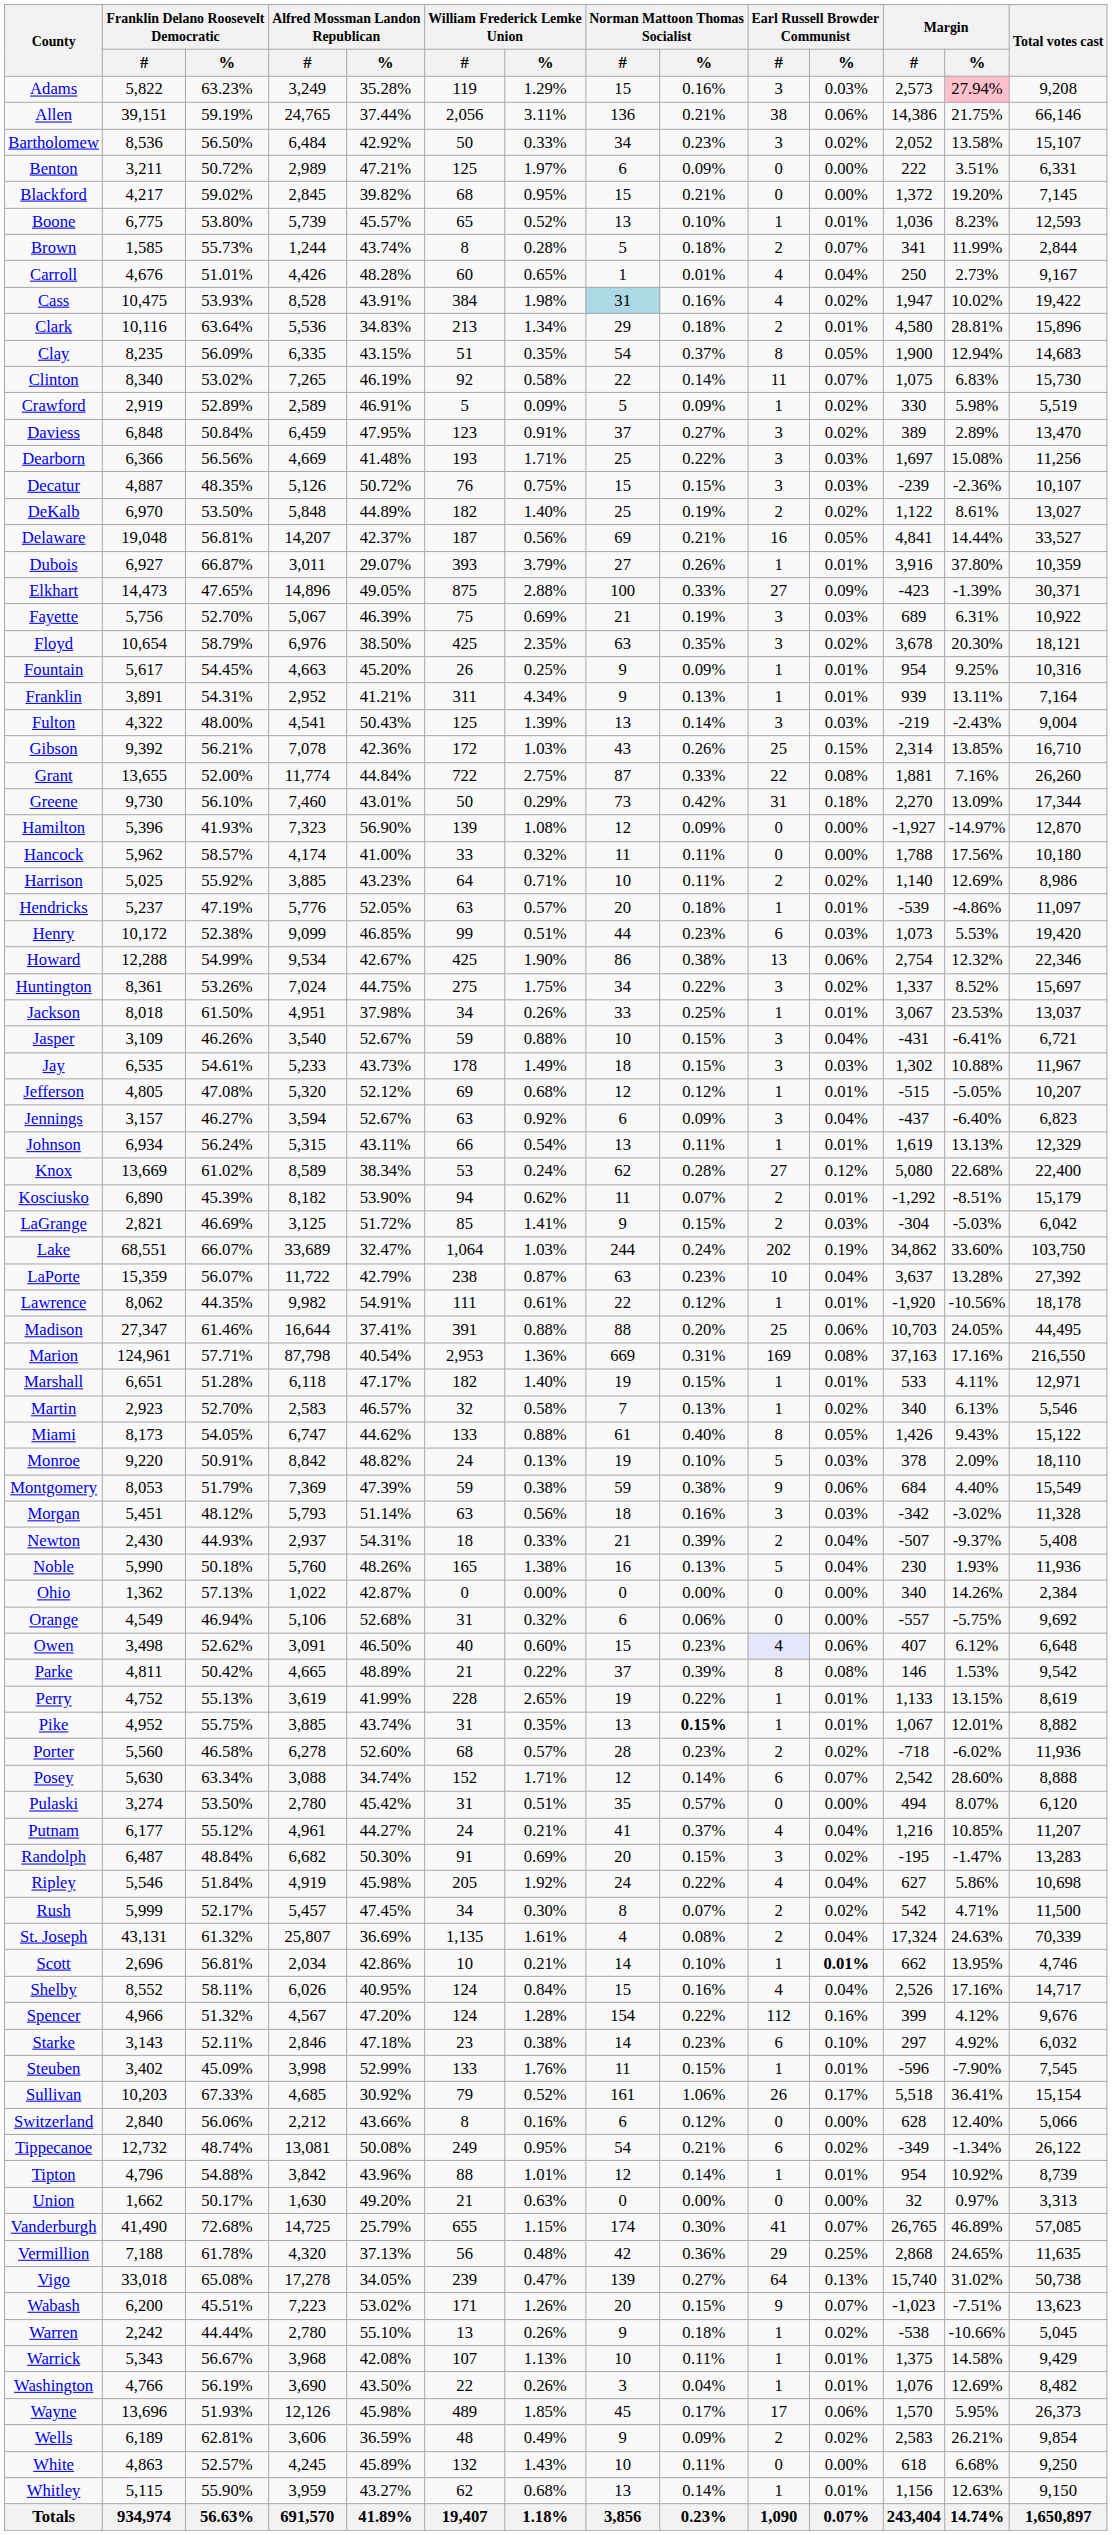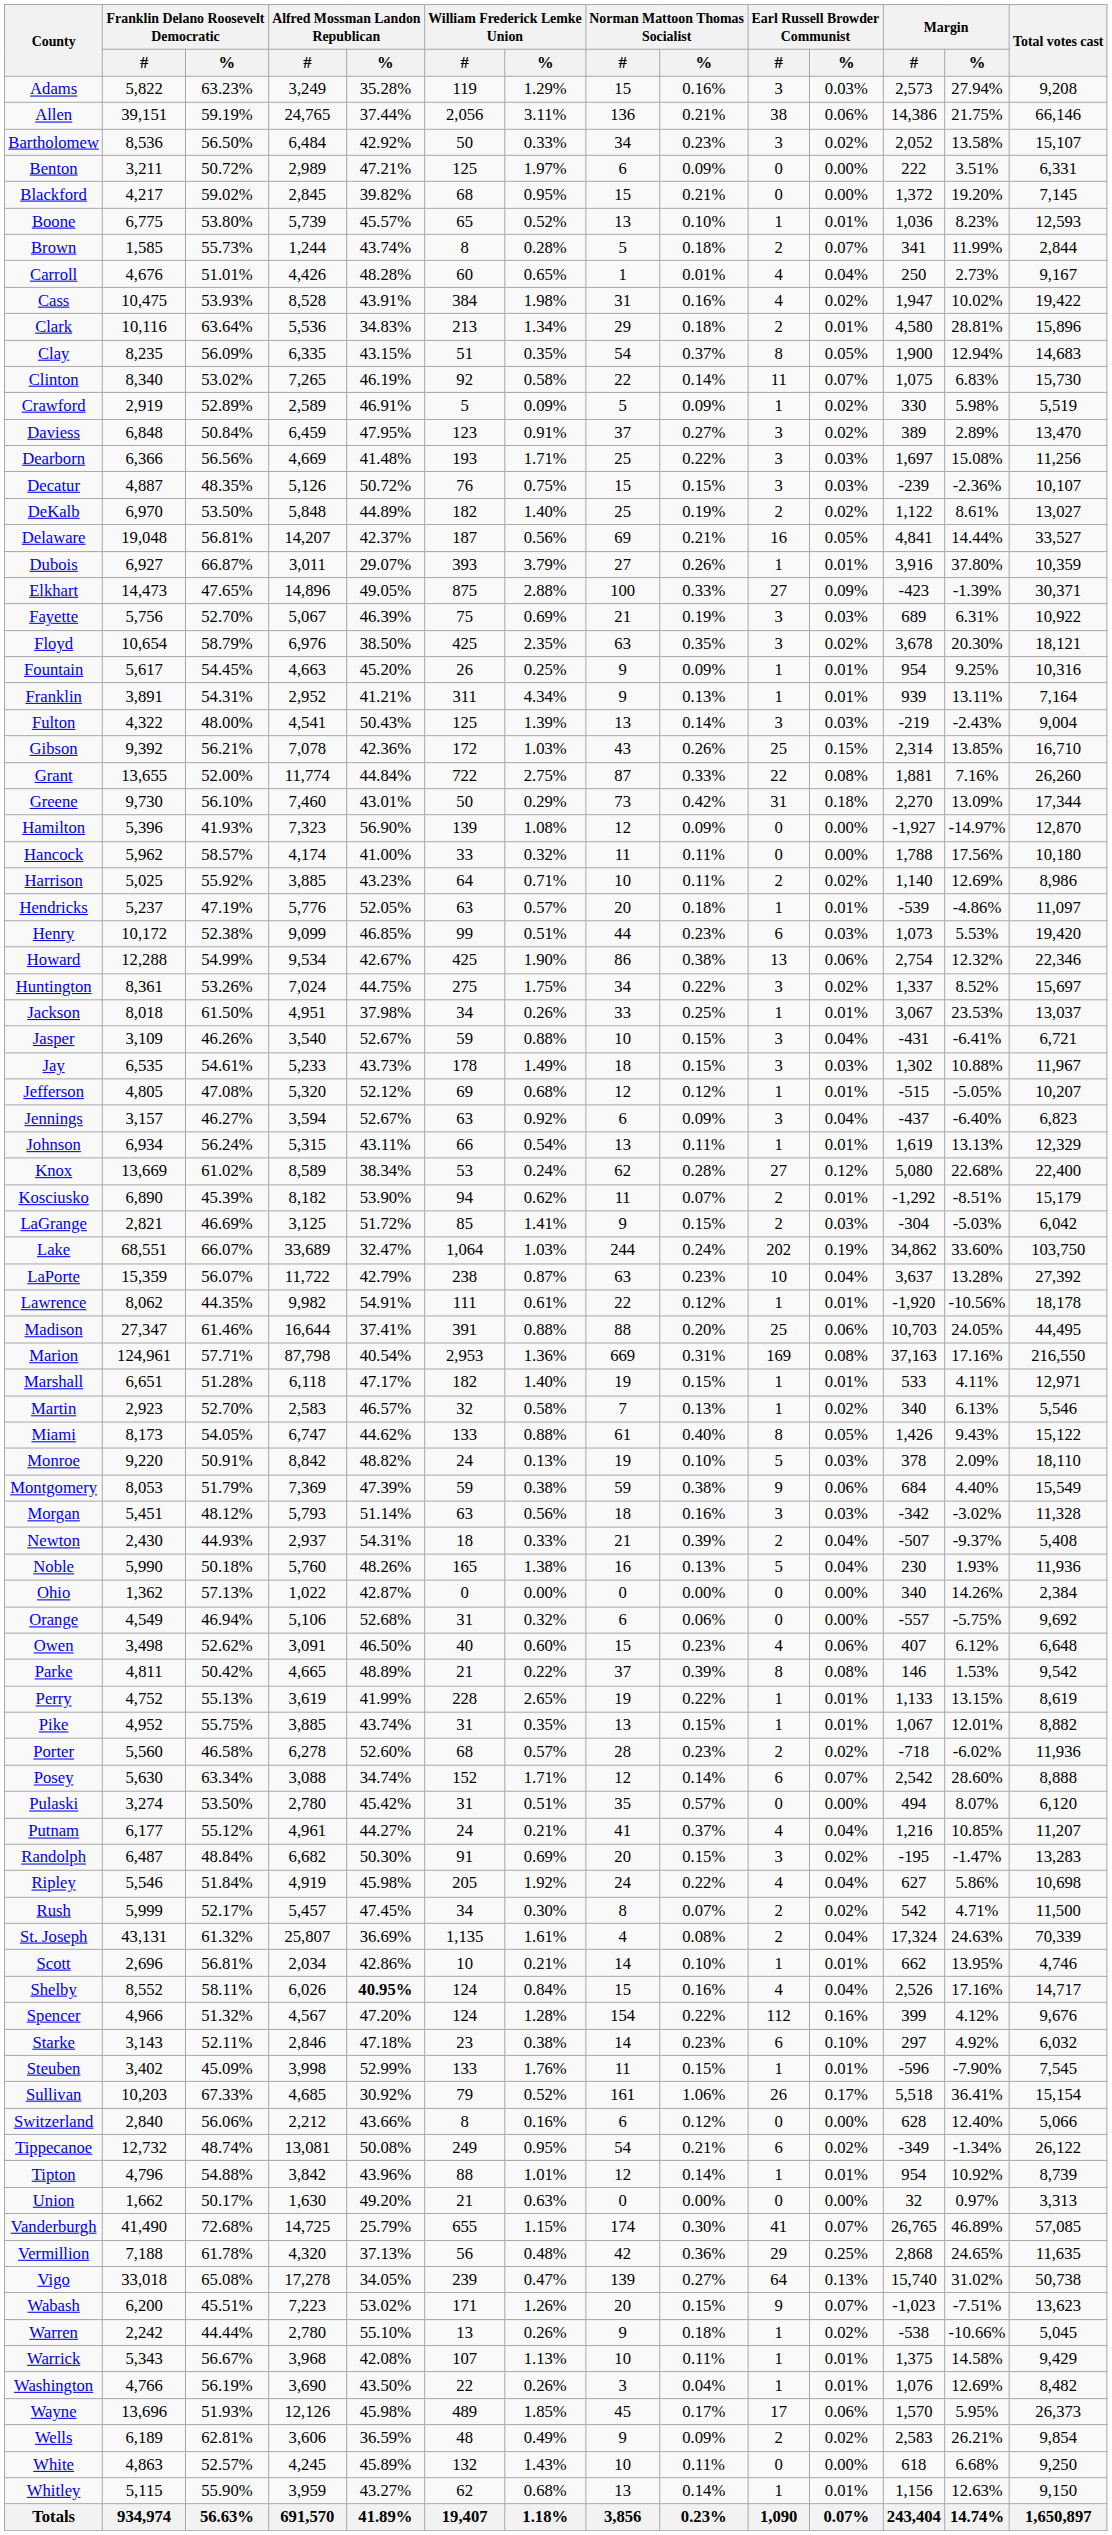(977, 89) pink background -> (977, 89) no background
(623, 300) lightblue background -> (623, 300) no background
(779, 1646) lavender background -> (779, 1646) no background
(704, 1725) bold -> (704, 1725) normal
(846, 1962) bold -> (846, 1962) normal
(385, 1989) normal -> (385, 1989) bold
